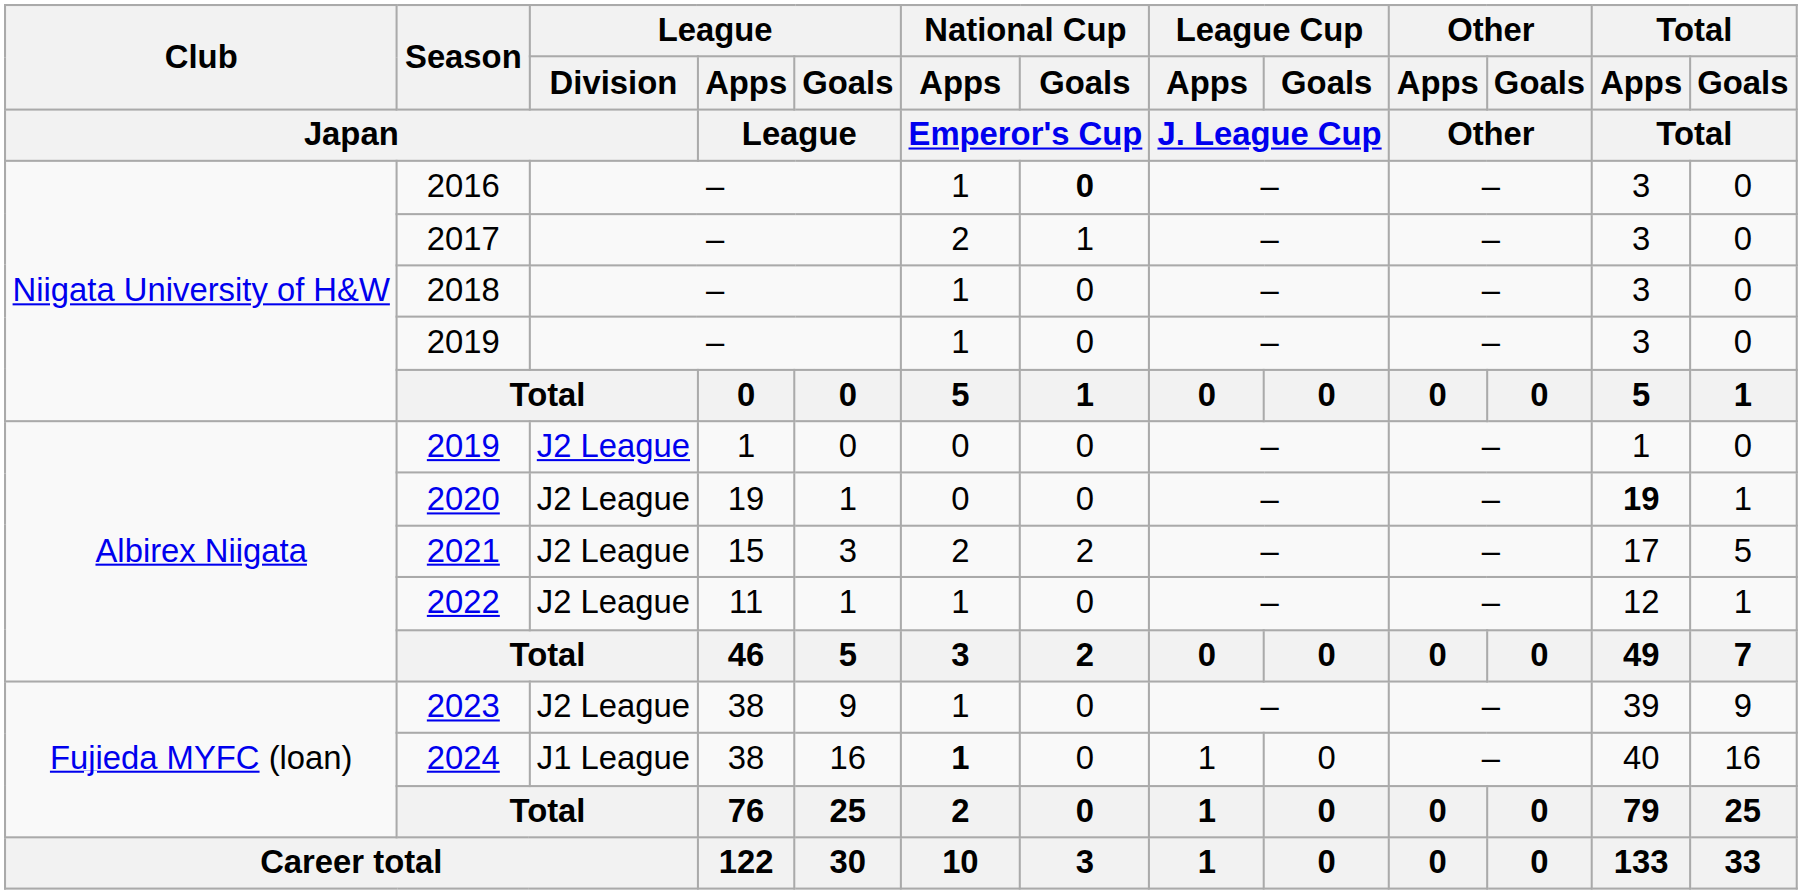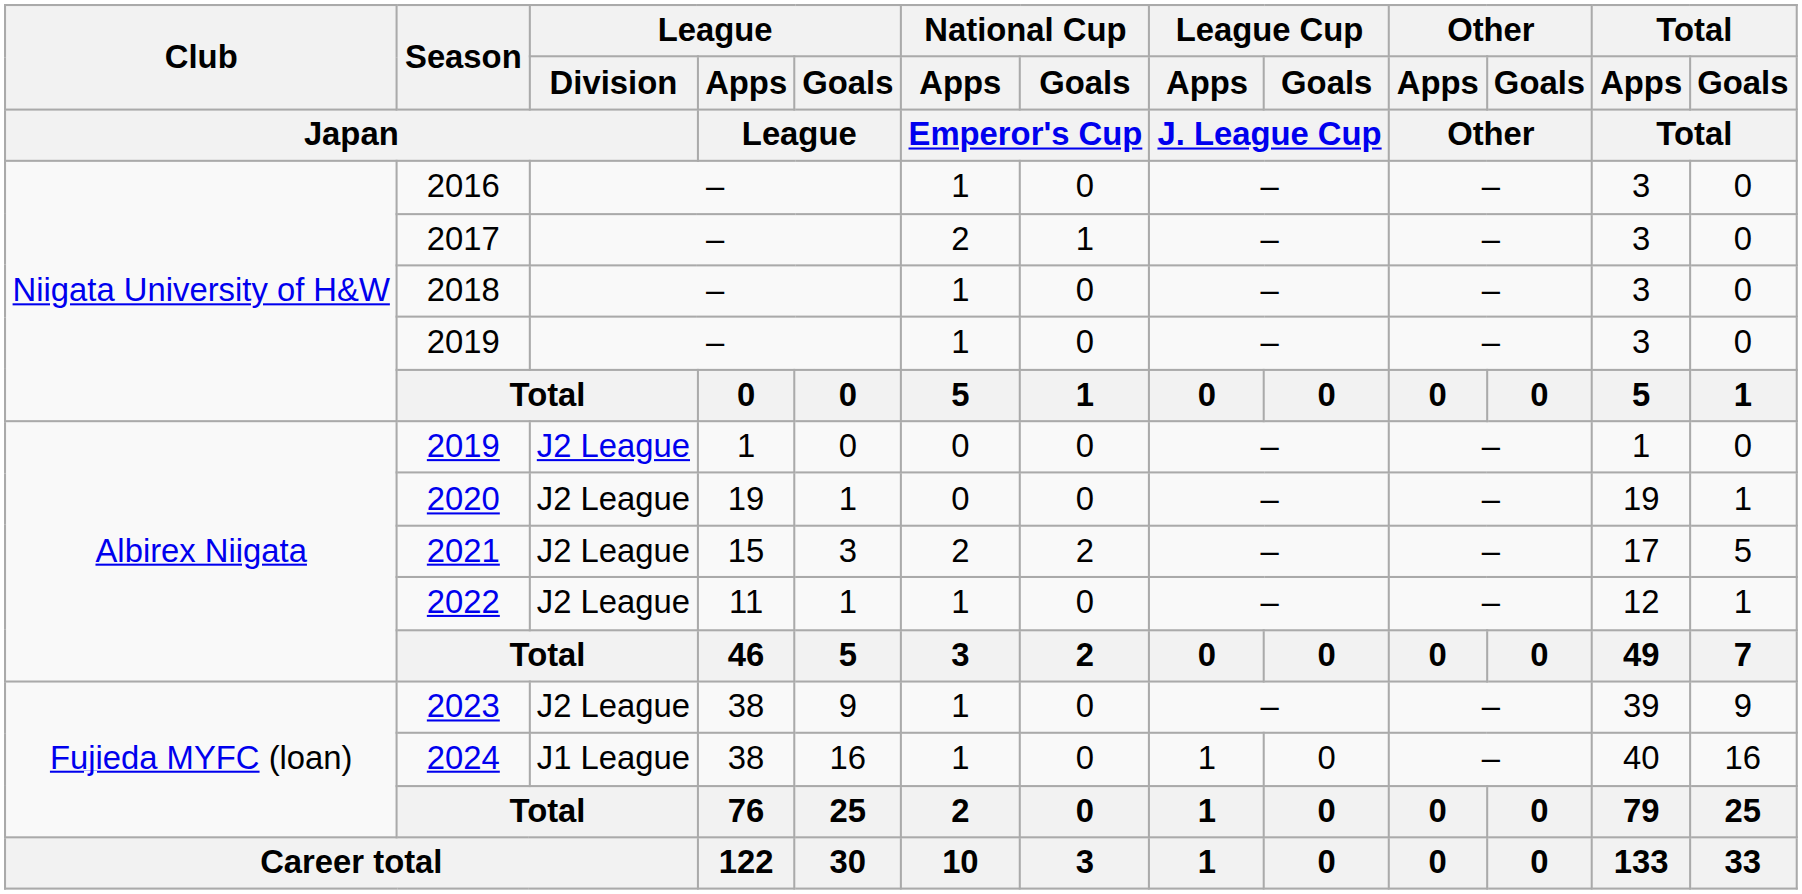(1085, 186) bold -> (1085, 186) normal
(1641, 498) bold -> (1641, 498) normal
(960, 758) bold -> (960, 758) normal
